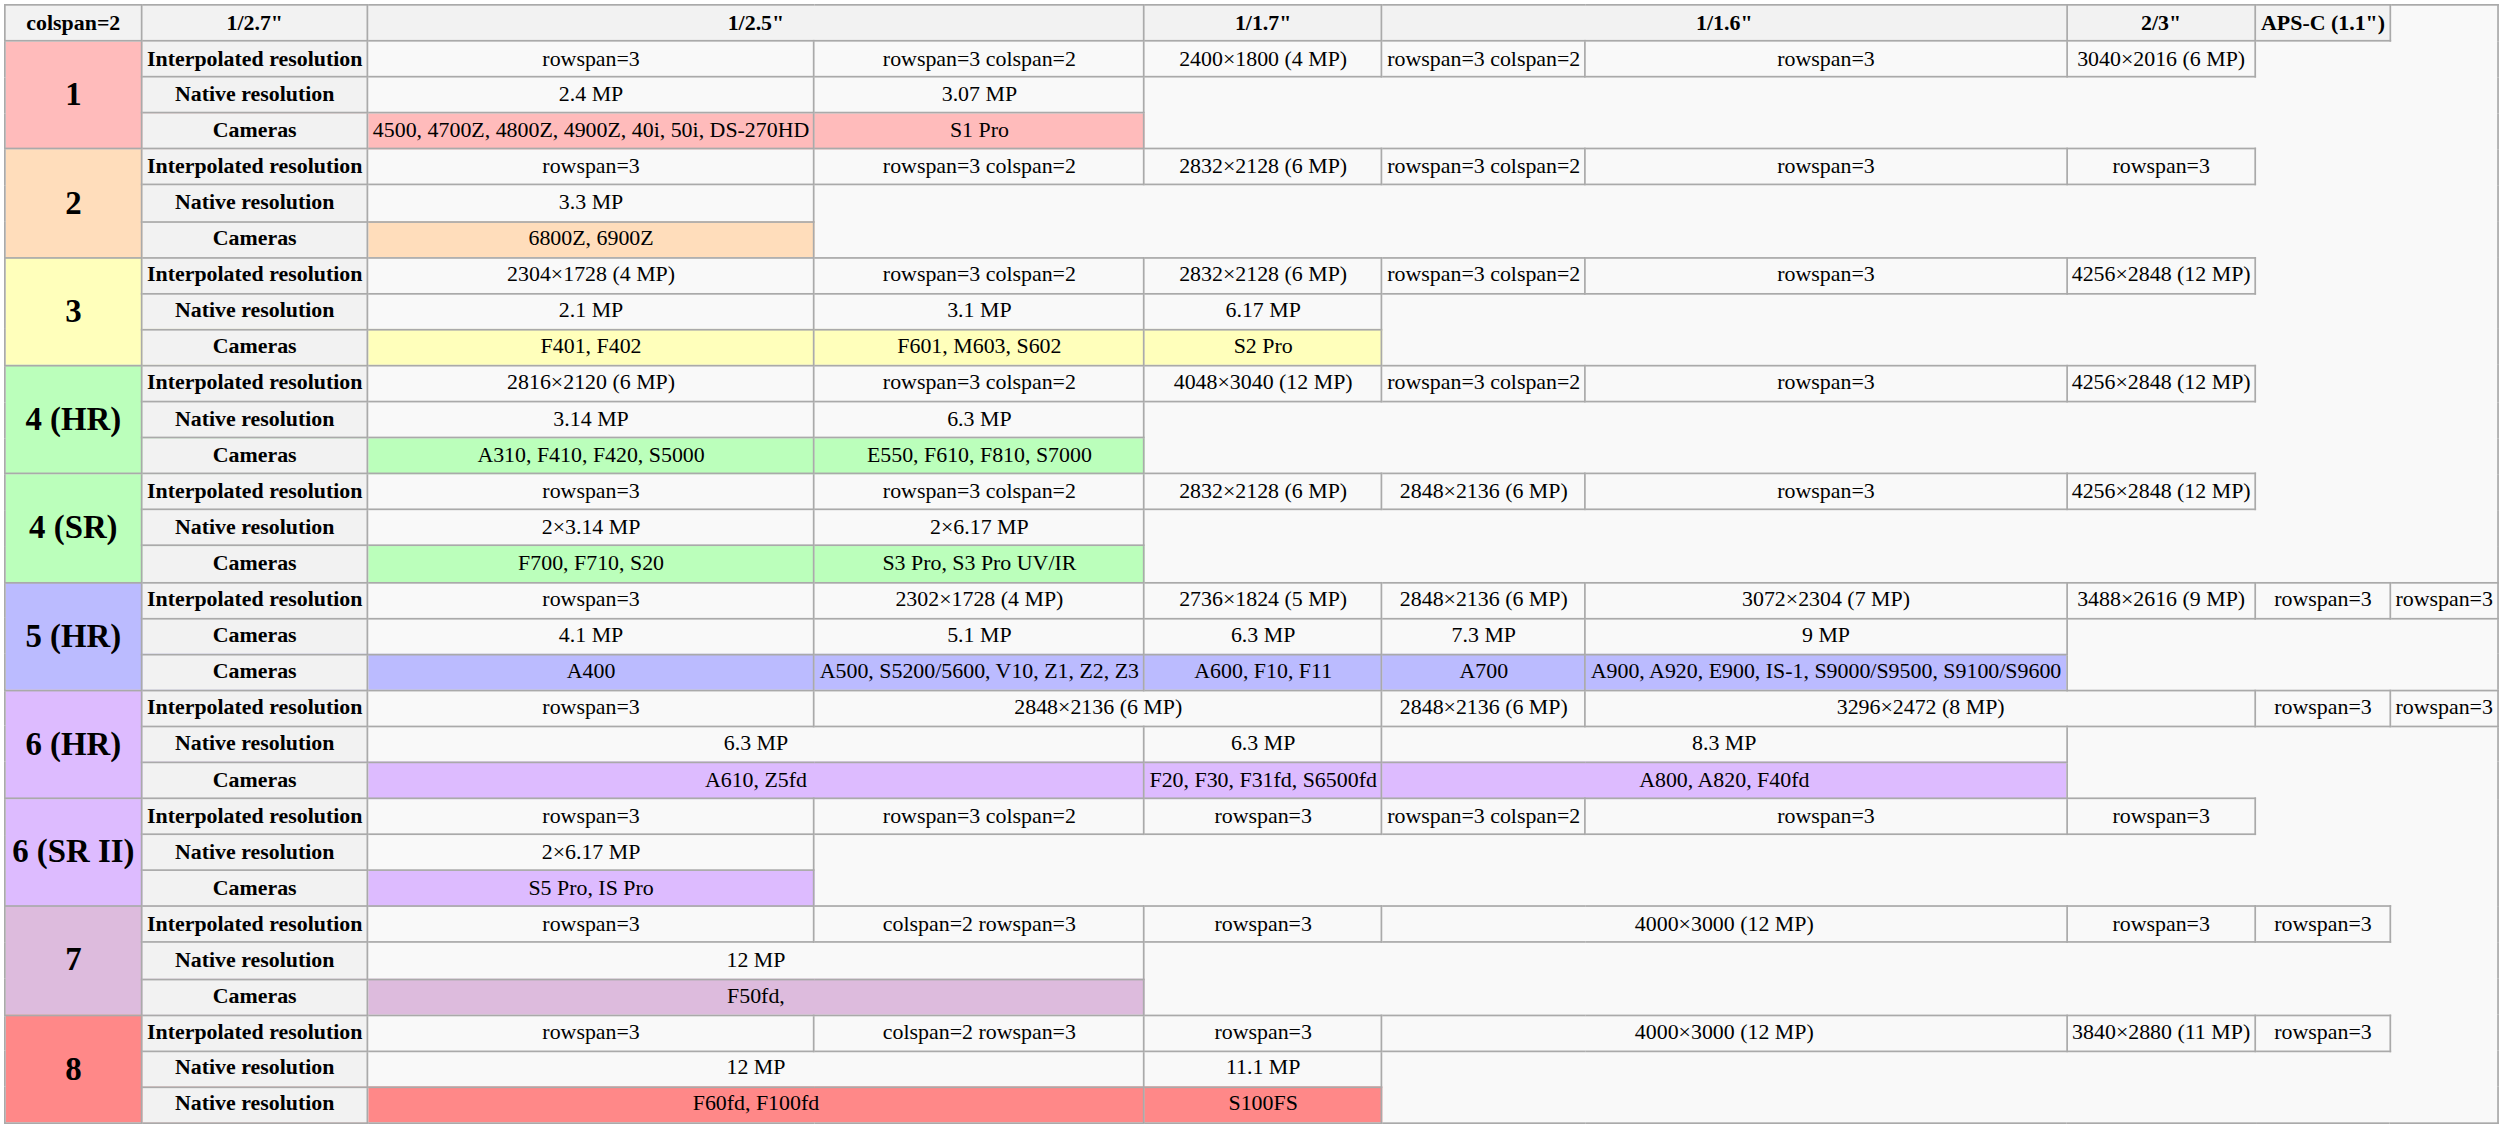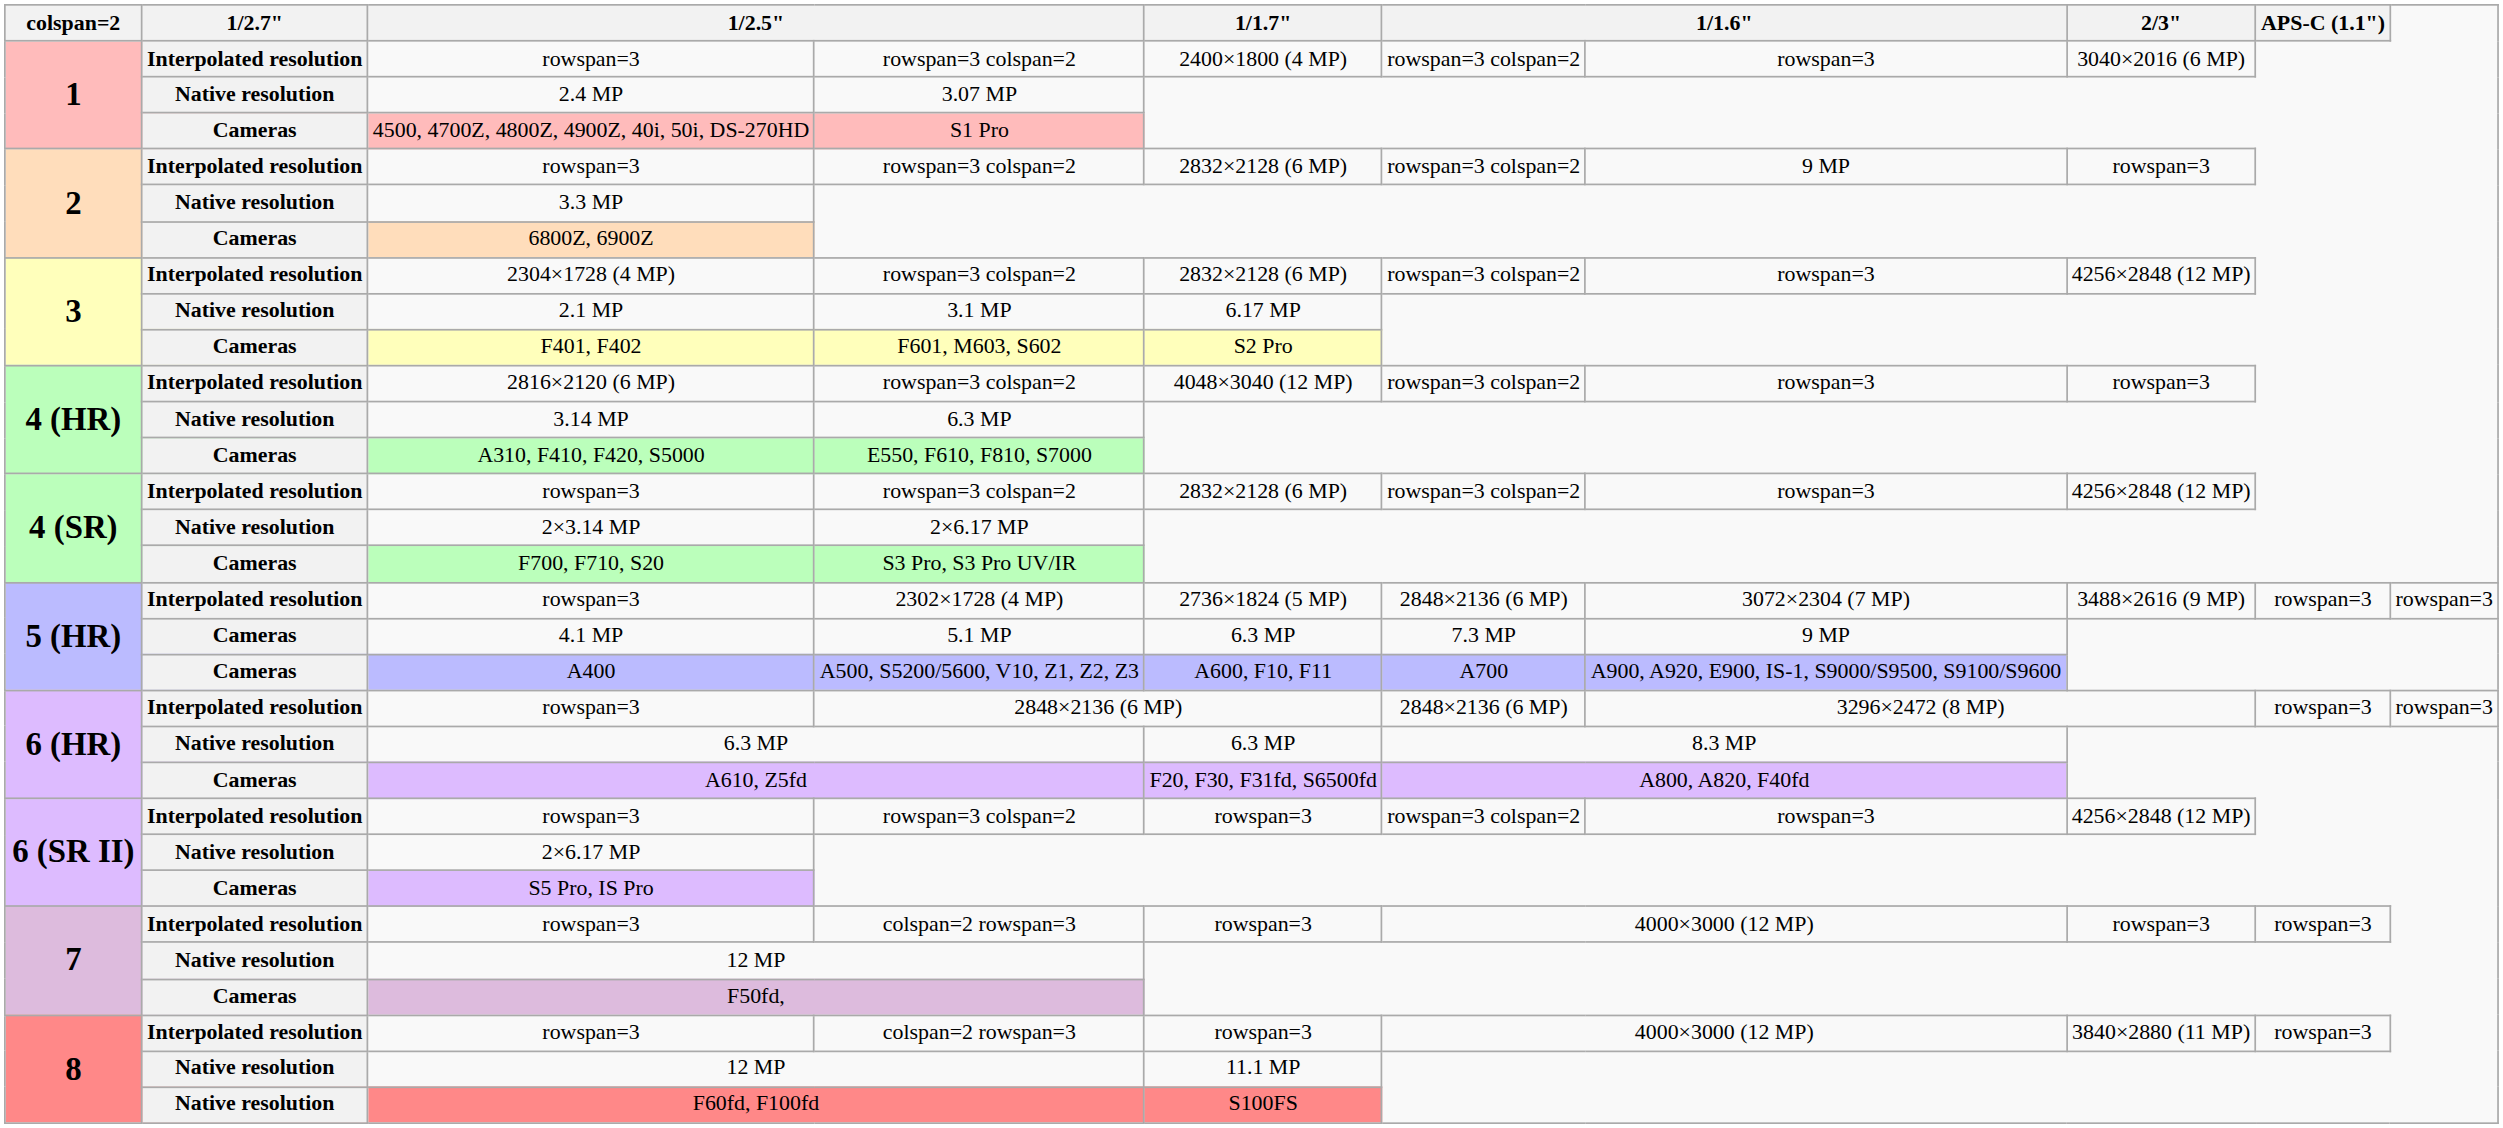(1826, 166) rowspan=3 -> (1826, 166) 9 MP
(2161, 383) 4256×2848 (12 MP) -> (2161, 383) rowspan=3
(1484, 491) 2848×2136 (6 MP) -> (1484, 491) rowspan=3 colspan=2
(2161, 815) rowspan=3 -> (2161, 815) 4256×2848 (12 MP)
